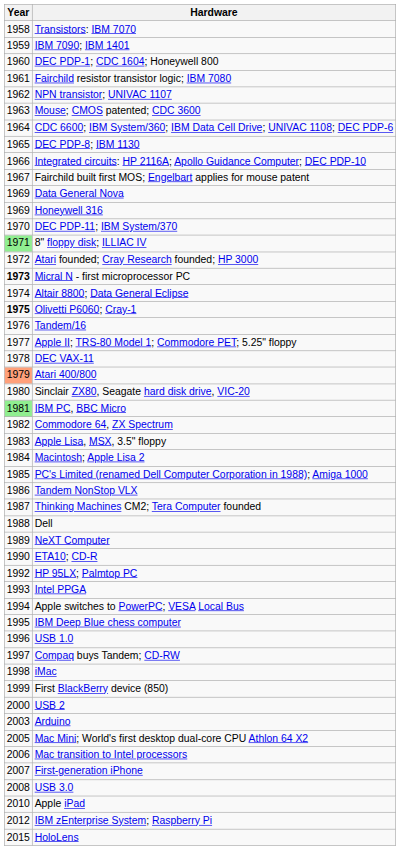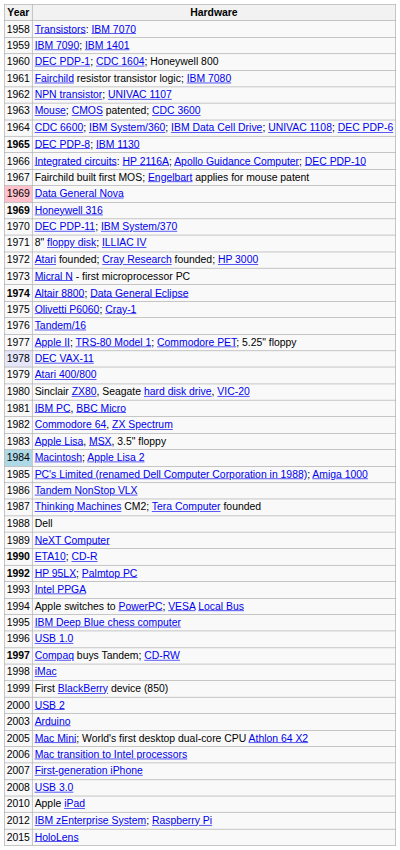(18, 144) normal -> (18, 144) bold
(18, 194) no background -> (18, 194) pink background
(18, 210) normal -> (18, 210) bold
(18, 243) lightgreen background -> (18, 243) no background
(18, 276) bold -> (18, 276) normal
(18, 293) normal -> (18, 293) bold
(18, 309) bold -> (18, 309) normal
(18, 359) no background -> (18, 359) lavender background
(18, 375) lightsalmon background -> (18, 375) no background
(18, 408) lightgreen background -> (18, 408) no background
(18, 458) no background -> (18, 458) lightblue background
(18, 557) normal -> (18, 557) bold
(18, 573) normal -> (18, 573) bold
(18, 656) normal -> (18, 656) bold
